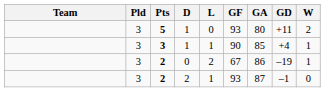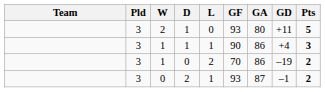columns swapped: (308, 12) <-> (163, 12)
(260, 45) 85 -> (260, 45) 86
(235, 62) 67 -> (235, 62) 70
